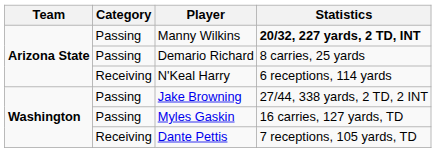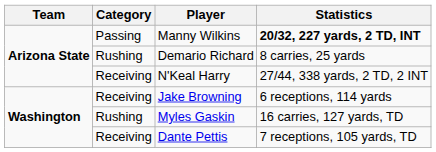(118, 56) Passing -> (119, 56) Rushing
(326, 76) 6 receptions, 114 yards -> (344, 76) 27/44, 338 yards, 2 TD, 2 INT
(118, 96) Passing -> (124, 96) Receiving
(344, 96) 27/44, 338 yards, 2 TD, 2 INT -> (326, 96) 6 receptions, 114 yards
(118, 116) Passing -> (119, 116) Rushing
